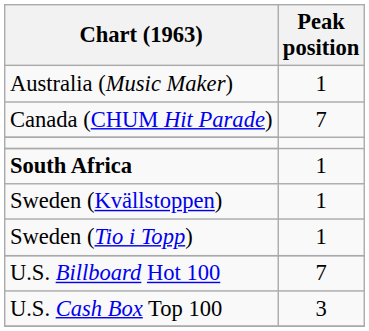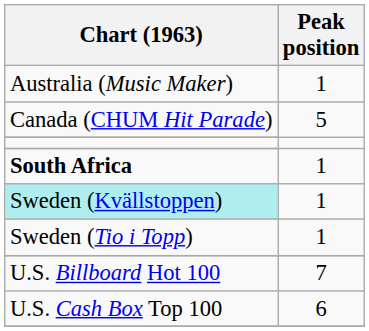(321, 119) 7 -> (321, 119) 5
(116, 201) no background -> (116, 201) paleturquoise background
(321, 308) 3 -> (321, 308) 6
